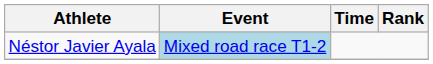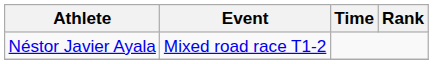(245, 46) lightblue background -> (245, 46) no background
